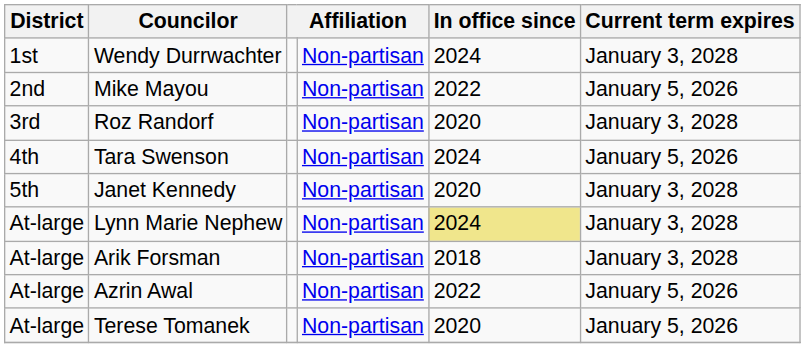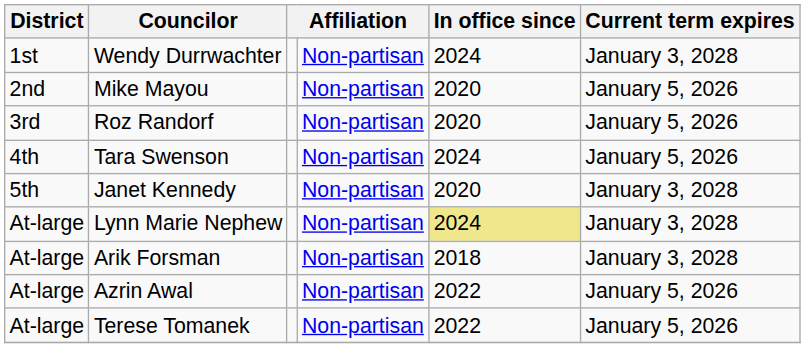(457, 88) 2022 -> (457, 88) 2020
(662, 122) January 3, 2028 -> (662, 122) January 5, 2026
(457, 325) 2020 -> (457, 325) 2022
